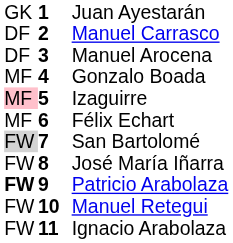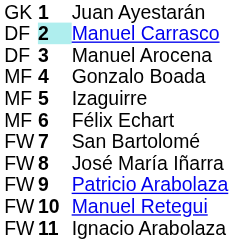(43, 33) no background -> (43, 33) paleturquoise background
(18, 98) pink background -> (18, 98) no background
(19, 141) lightgrey background -> (19, 141) no background
(19, 185) bold -> (19, 185) normal
